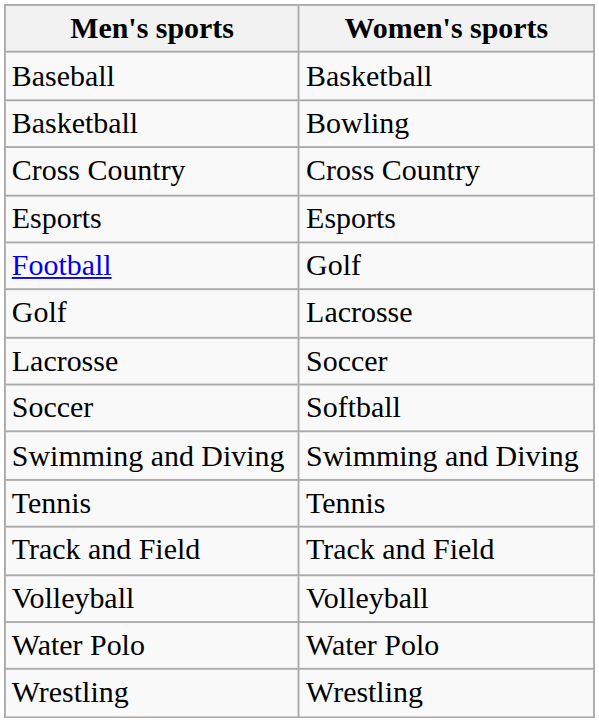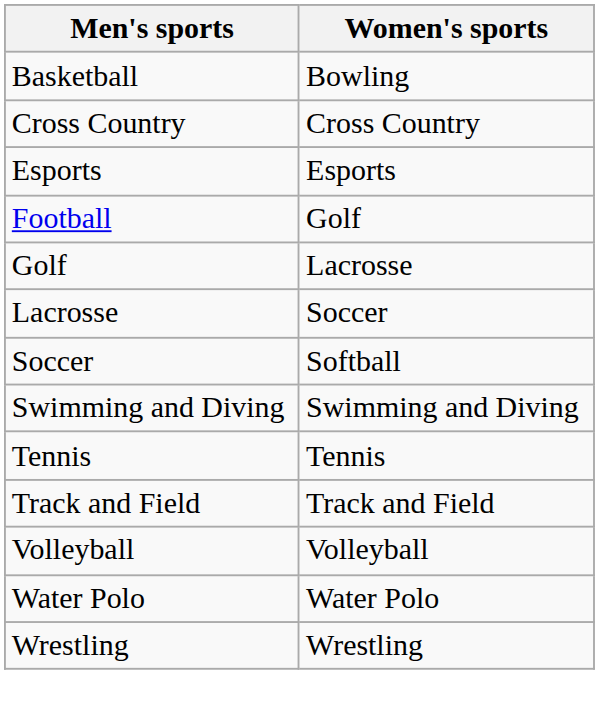- row: (63, 75)
